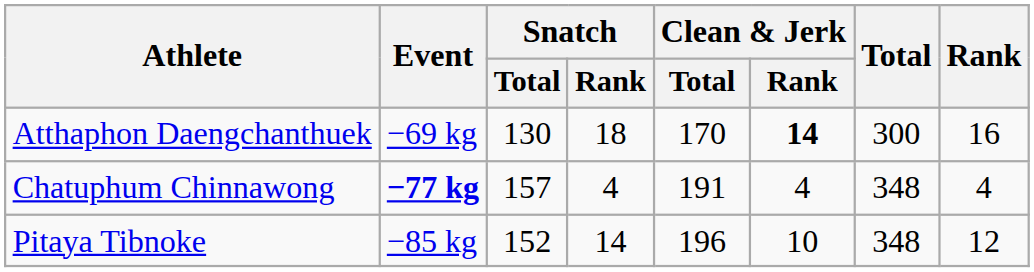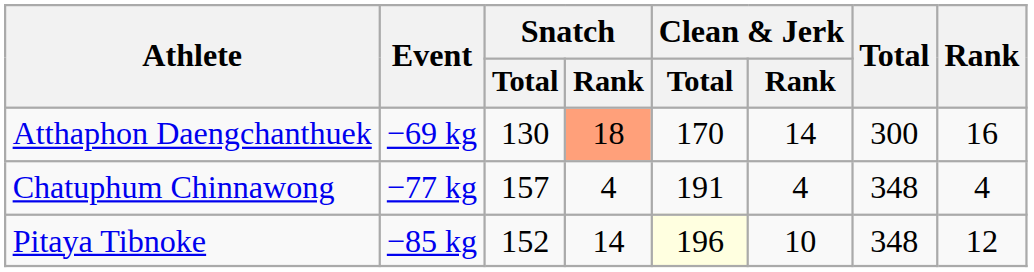(610, 134) no background -> (608, 134) lightsalmon background
(802, 134) bold -> (800, 134) normal
(433, 187) bold -> (432, 187) normal
(702, 240) no background -> (700, 240) lightyellow background
